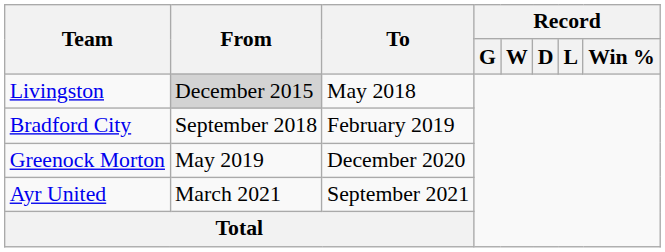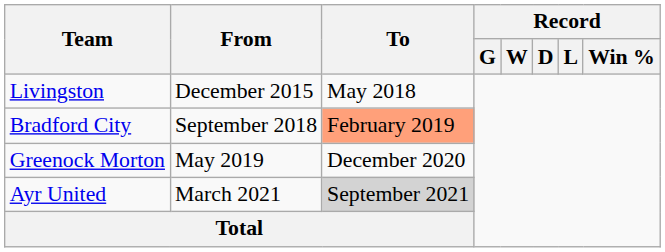(244, 90) lightgrey background -> (244, 90) no background
(391, 125) no background -> (391, 125) lightsalmon background
(398, 194) no background -> (398, 194) lightgrey background
